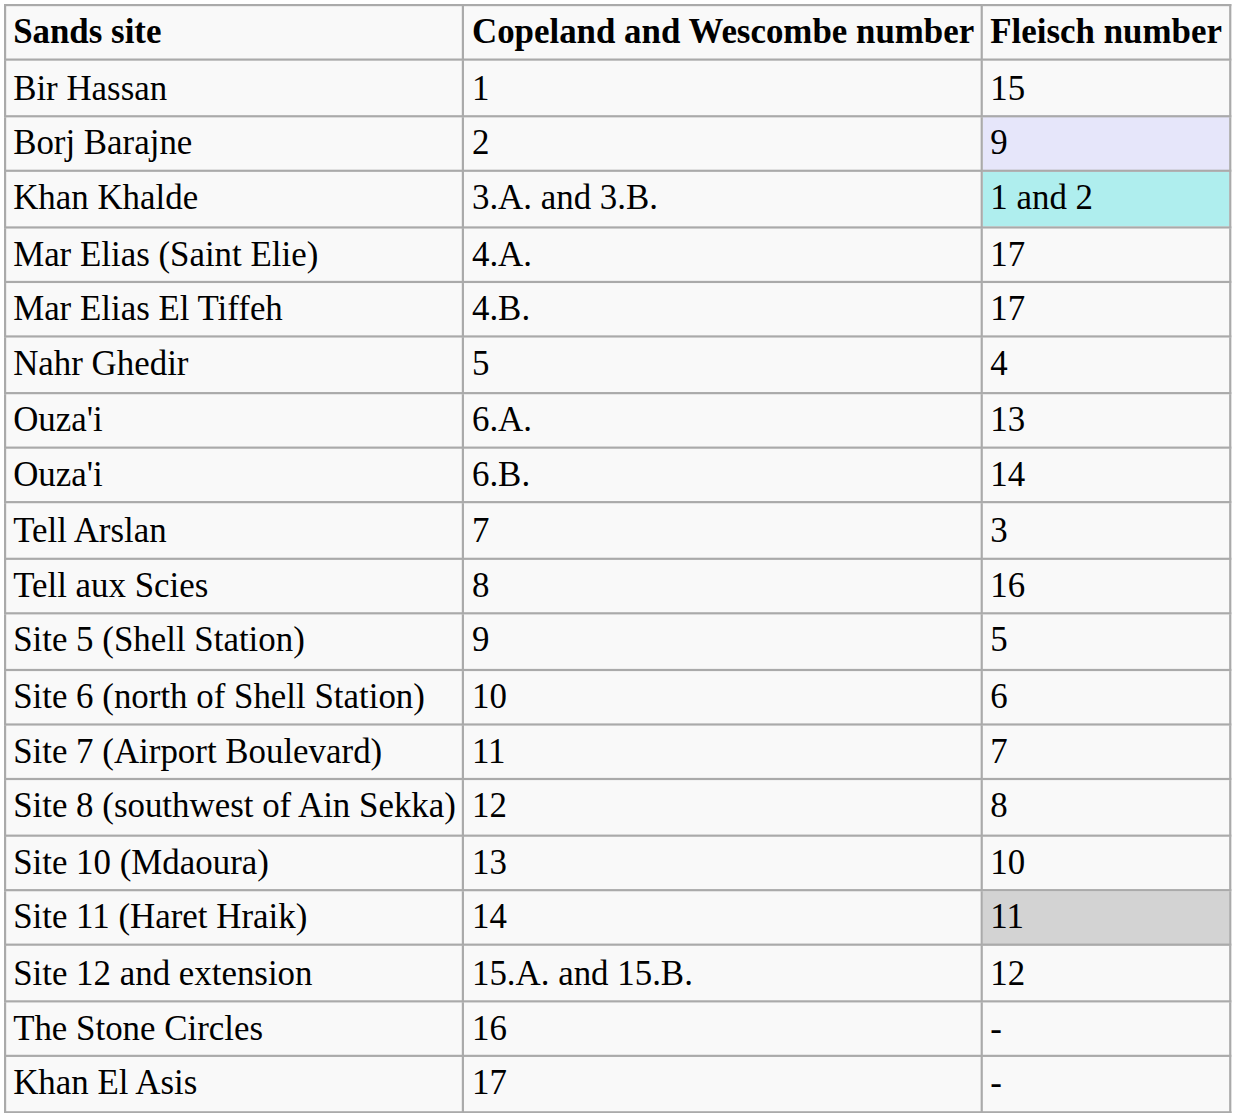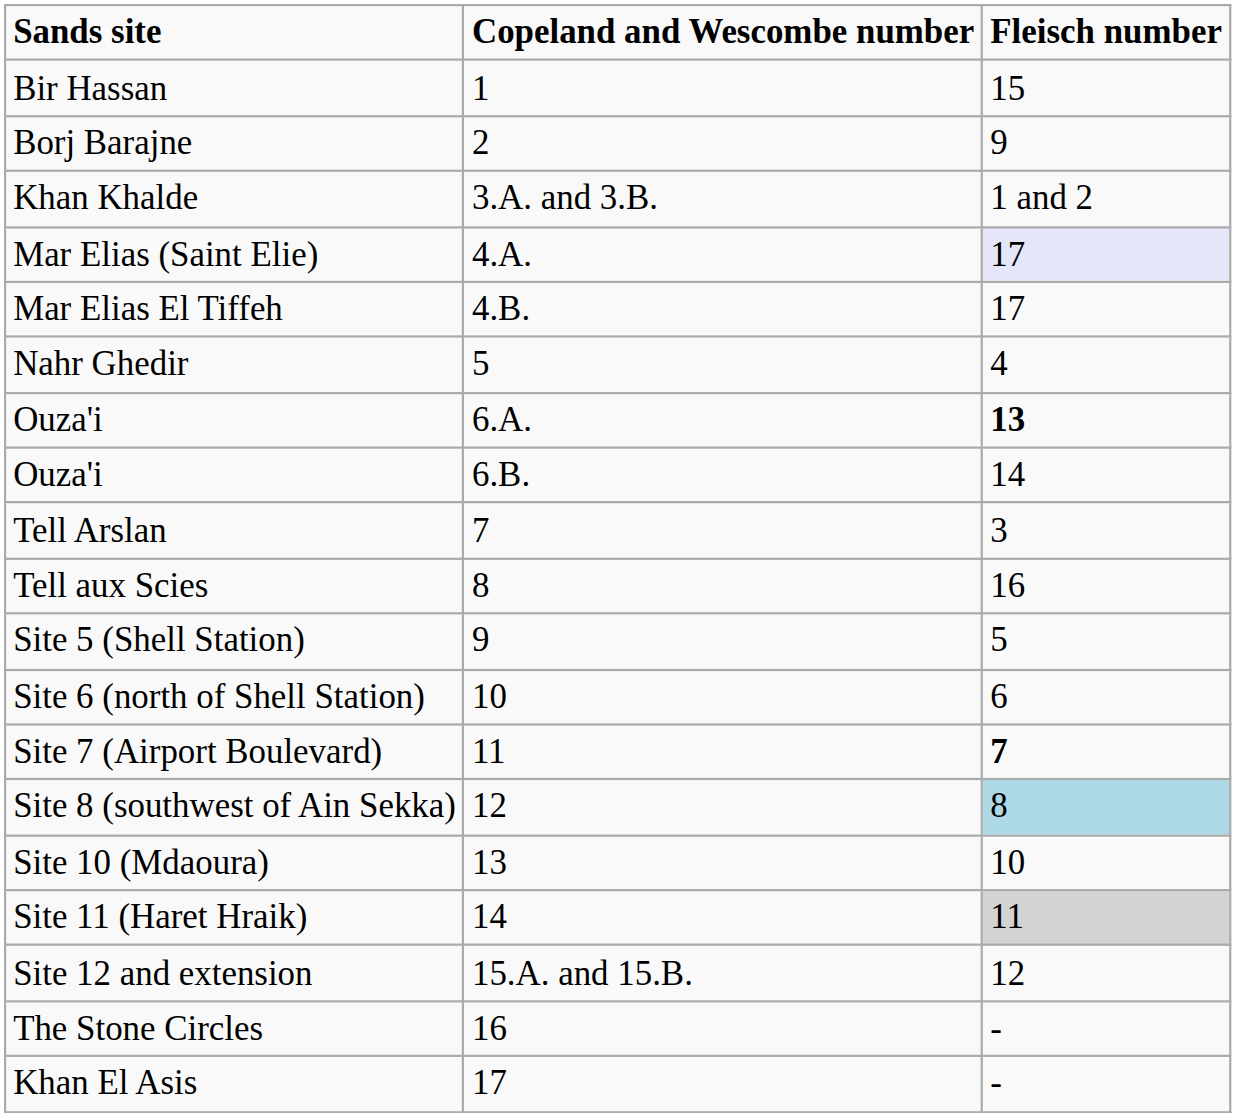(999, 142) lavender background -> (999, 142) no background
(1042, 198) paleturquoise background -> (1042, 198) no background
(1008, 253) no background -> (1008, 253) lavender background
(1008, 419) normal -> (1008, 419) bold
(999, 751) normal -> (999, 751) bold
(999, 806) no background -> (999, 806) lightblue background
